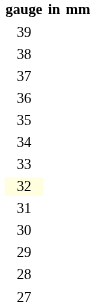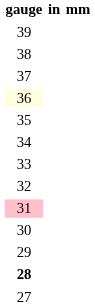(24, 98) no background -> (24, 98) lightyellow background
(24, 186) lightyellow background -> (24, 186) no background
(24, 208) no background -> (24, 208) pink background
(24, 274) normal -> (24, 274) bold
